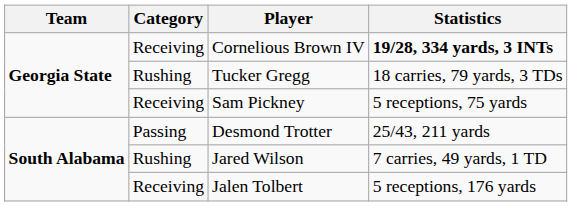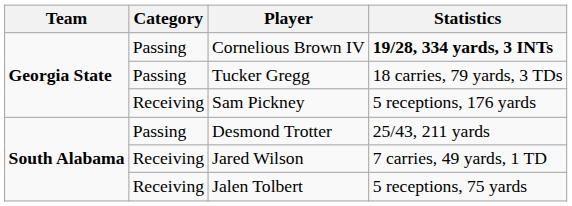(168, 46) Receiving -> (160, 46) Passing
(162, 74) Rushing -> (160, 74) Passing
(450, 102) 5 receptions, 75 yards -> (454, 102) 5 receptions, 176 yards
(162, 158) Rushing -> (168, 158) Receiving
(454, 186) 5 receptions, 176 yards -> (450, 186) 5 receptions, 75 yards
